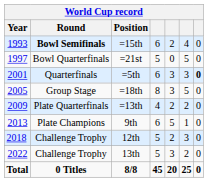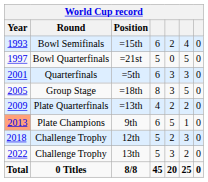(71, 43) bold -> (71, 43) normal
(198, 75) bold -> (198, 75) normal
(17, 122) no background -> (17, 122) lightsalmon background
